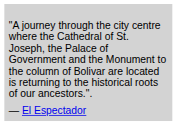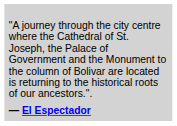(48, 111) normal -> (50, 111) bold
